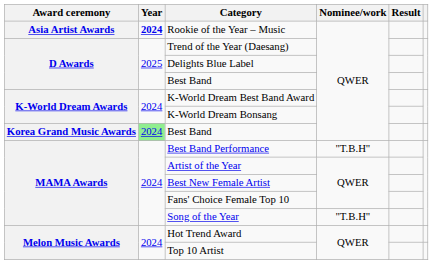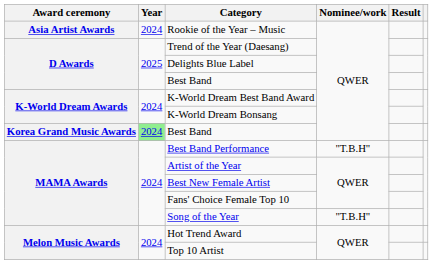(152, 30) bold -> (152, 30) normal
